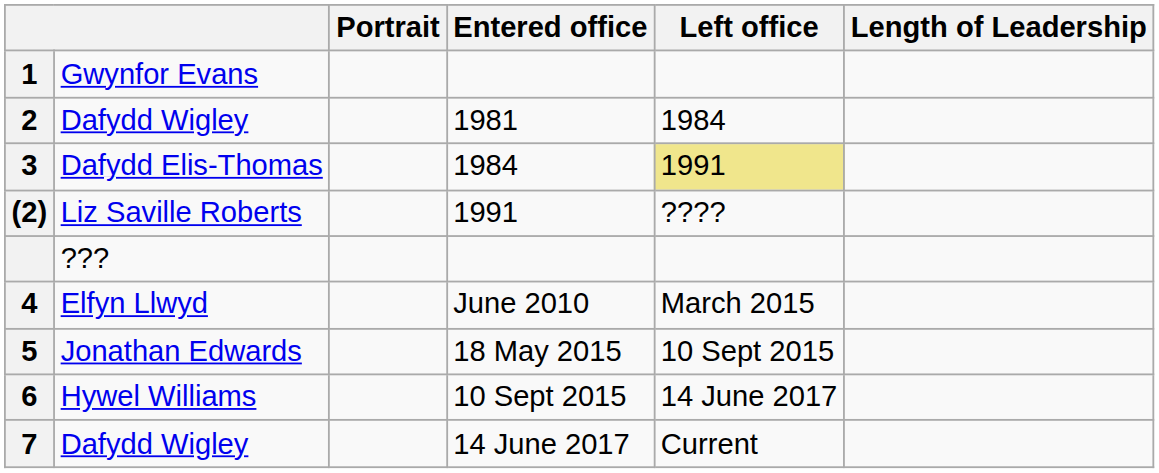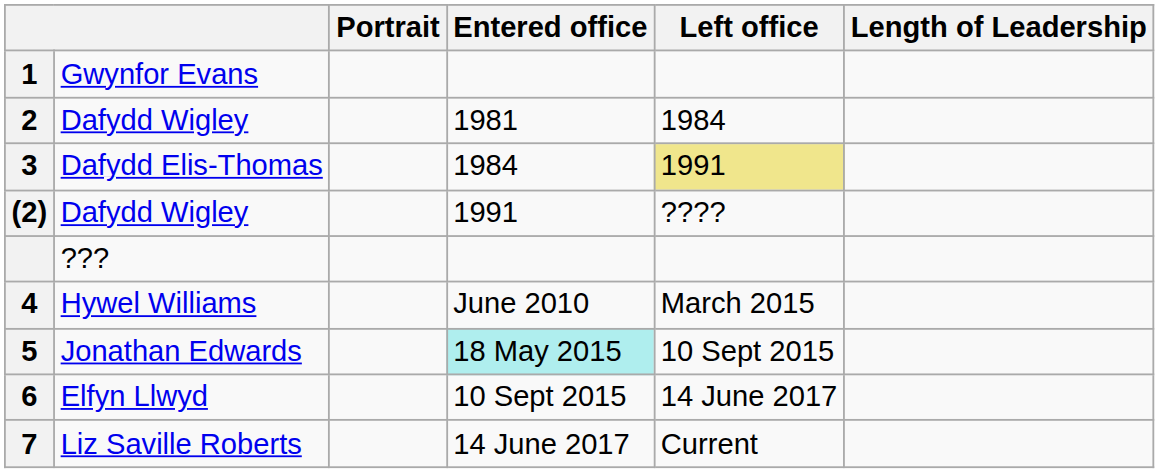(181, 212) Liz Saville Roberts -> (155, 212) Dafydd Wigley
(134, 304) Elfyn Llwyd -> (159, 304) Hywel Williams
(537, 350) no background -> (537, 350) paleturquoise background
(159, 397) Hywel Williams -> (134, 397) Elfyn Llwyd
(155, 443) Dafydd Wigley -> (181, 443) Liz Saville Roberts
